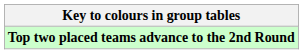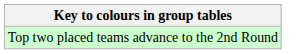(151, 37) bold -> (143, 37) normal
